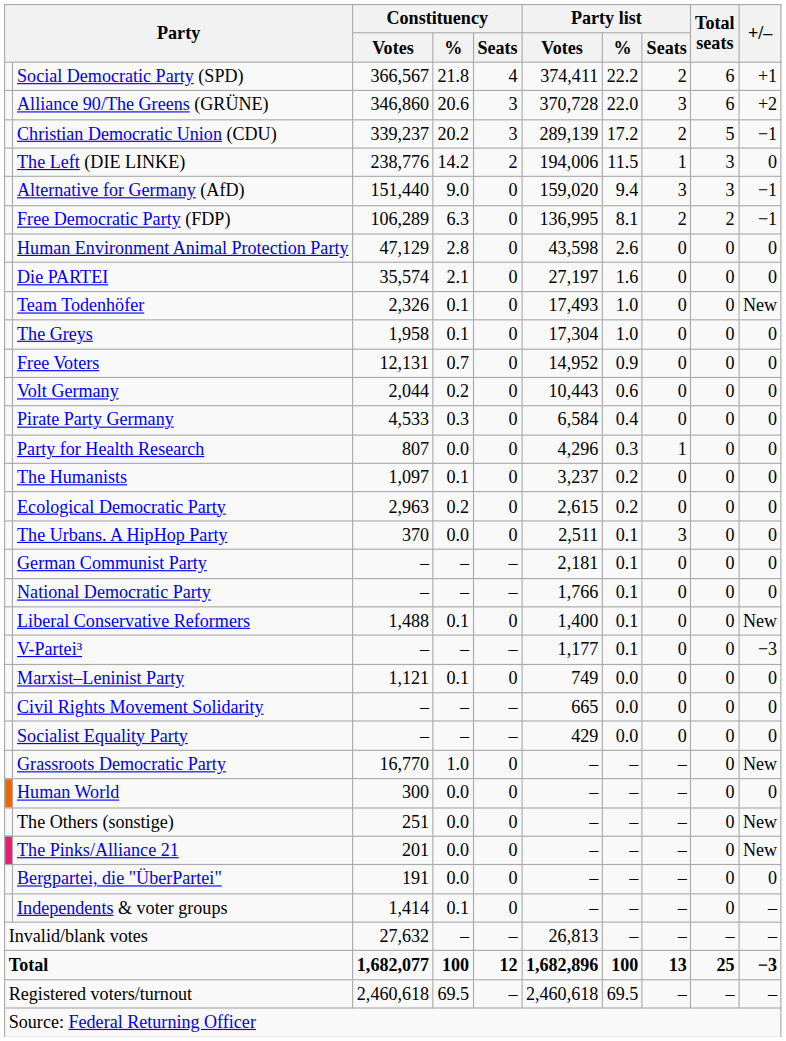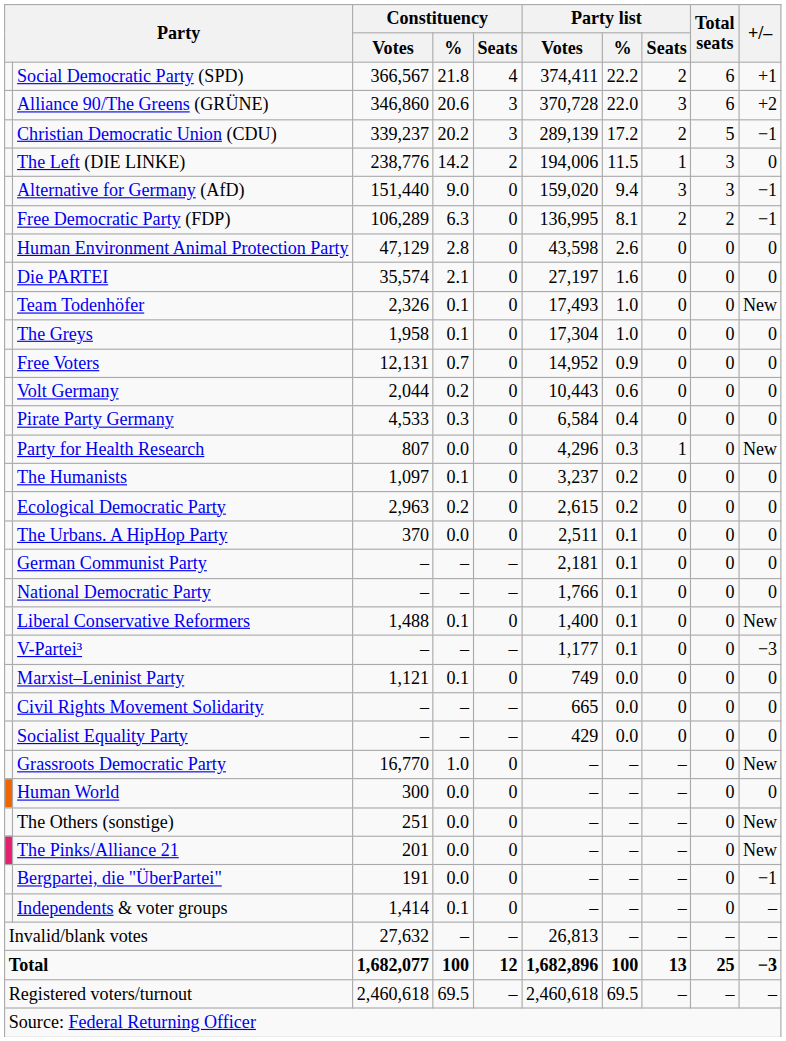(773, 448) 0 -> (760, 448) New
(682, 534) 3 -> (682, 534) 0
(773, 879) 0 -> (768, 879) −1
